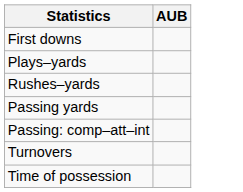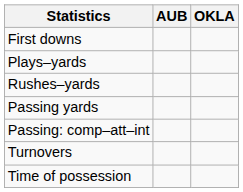+ column: (214, 16)
